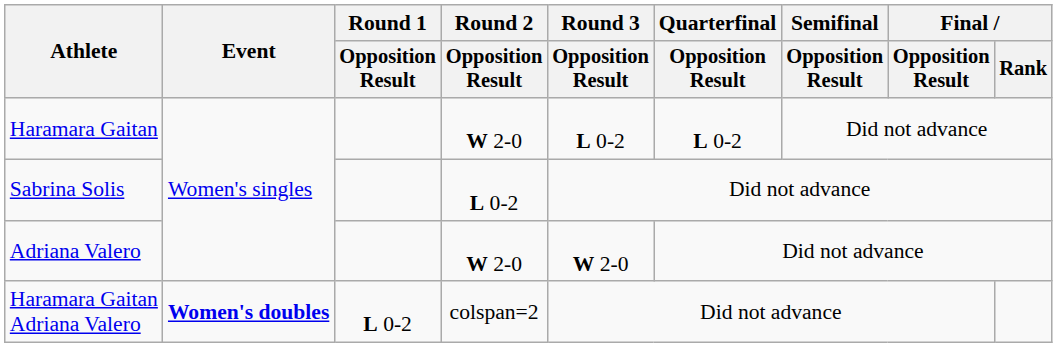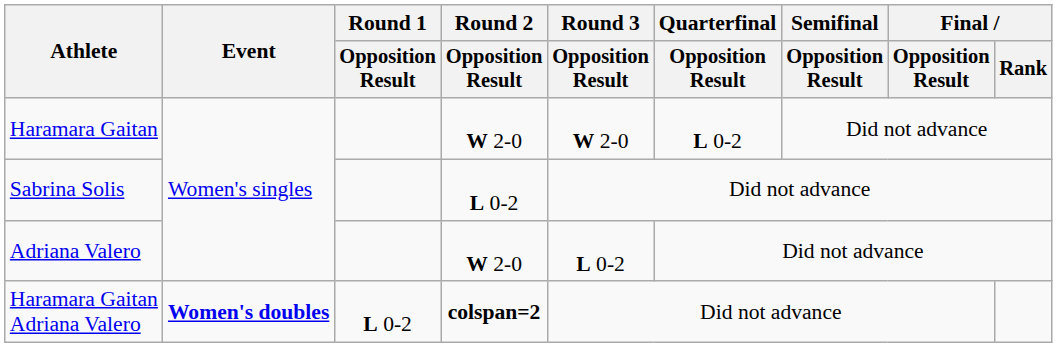(601, 141) L 0-2 -> (601, 141) W 2-0
(601, 263) W 2-0 -> (601, 263) L 0-2
(494, 312) normal -> (494, 312) bold
